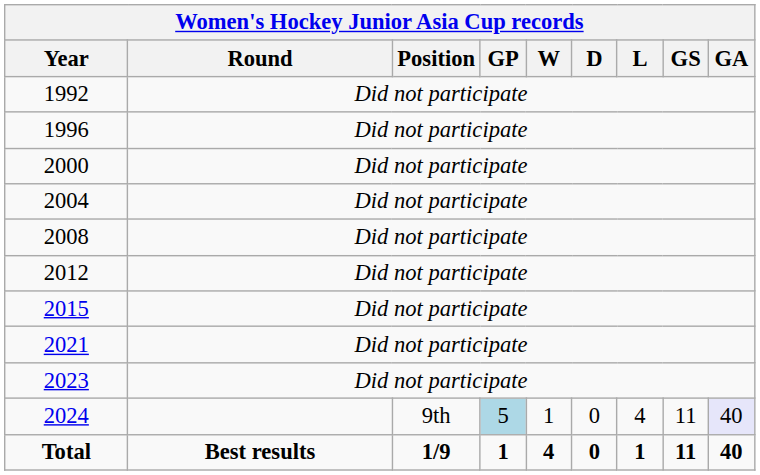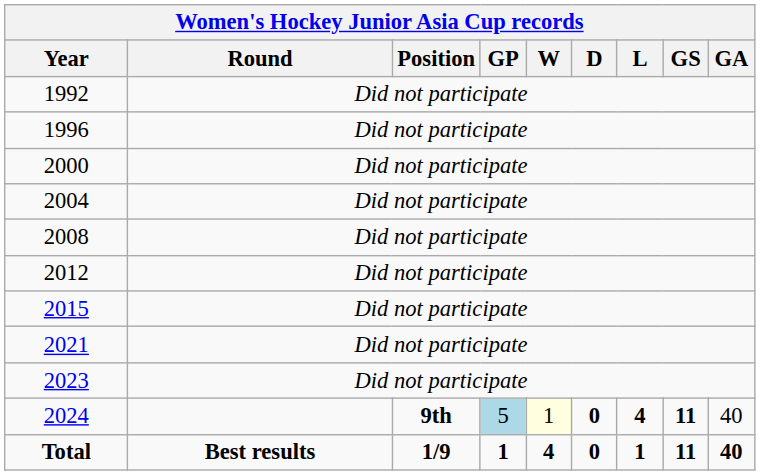(436, 415) normal -> (436, 415) bold
(549, 415) no background -> (549, 415) lightyellow background
(594, 415) normal -> (594, 415) bold
(640, 415) normal -> (640, 415) bold
(686, 415) normal -> (686, 415) bold
(731, 415) lavender background -> (731, 415) no background
